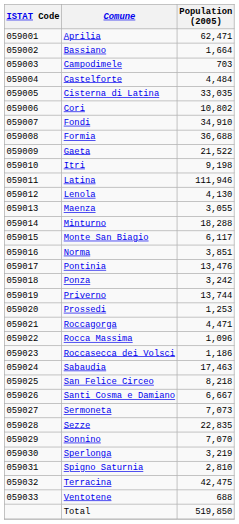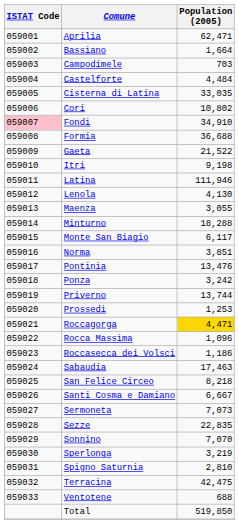(22, 123) no background -> (22, 123) pink background
(219, 324) no background -> (219, 324) gold background
